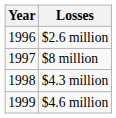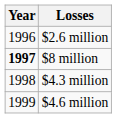(22, 59) normal -> (22, 59) bold
